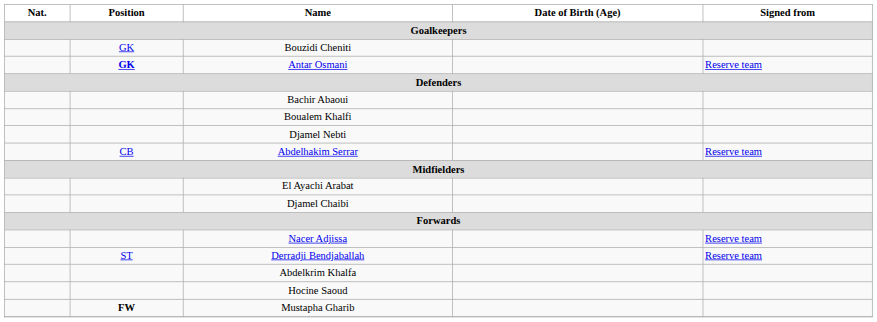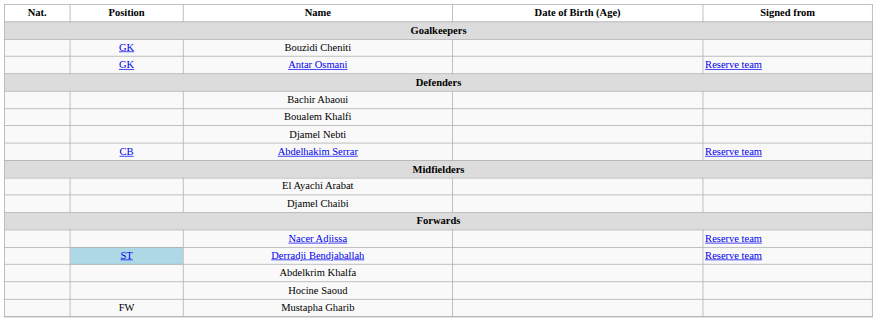(127, 65) bold -> (127, 65) normal
(127, 256) no background -> (127, 256) lightblue background
(127, 308) bold -> (127, 308) normal
